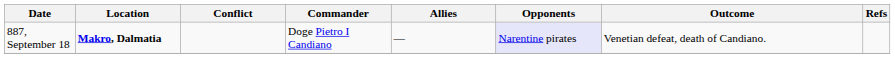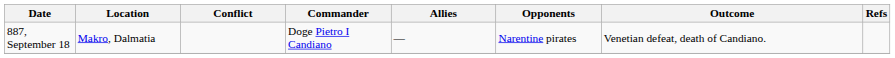(120, 37) bold -> (117, 37) normal
(537, 37) lavender background -> (537, 37) no background
